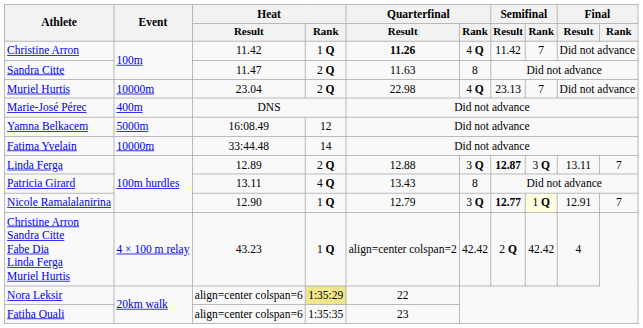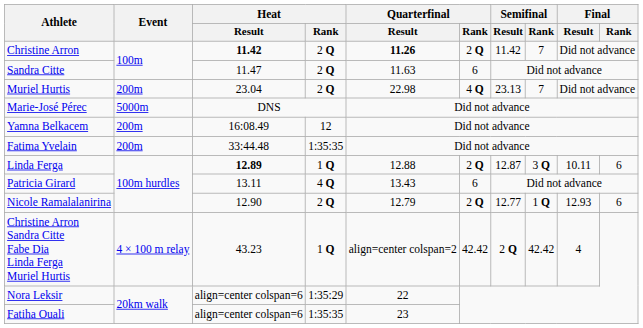(249, 51) normal -> (249, 51) bold
(326, 51) 1 Q -> (326, 51) 2 Q
(475, 51) 4 Q -> (475, 51) 2 Q
(475, 70) 8 -> (475, 70) 6
(135, 89) 10000m -> (130, 89) 200m
(130, 108) 400m -> (132, 108) 5000m
(132, 127) 5000m -> (130, 127) 200m
(135, 146) 10000m -> (130, 146) 200m
(326, 146) 14 -> (326, 146) 1:35:35
(249, 165) normal -> (249, 165) bold
(326, 165) 2 Q -> (326, 165) 1 Q
(475, 165) 3 Q -> (475, 165) 2 Q
(508, 165) bold -> (508, 165) normal
(578, 165) 13.11 -> (578, 165) 10.11
(619, 165) 7 -> (619, 165) 6
(475, 184) 8 -> (475, 184) 6
(326, 203) 1 Q -> (326, 203) 2 Q
(475, 203) 3 Q -> (475, 203) 2 Q
(508, 203) bold -> (508, 203) normal
(541, 203) lightyellow background -> (541, 203) no background
(578, 203) 12.91 -> (578, 203) 12.93
(619, 203) 7 -> (619, 203) 6
(326, 295) khaki background -> (326, 295) no background
